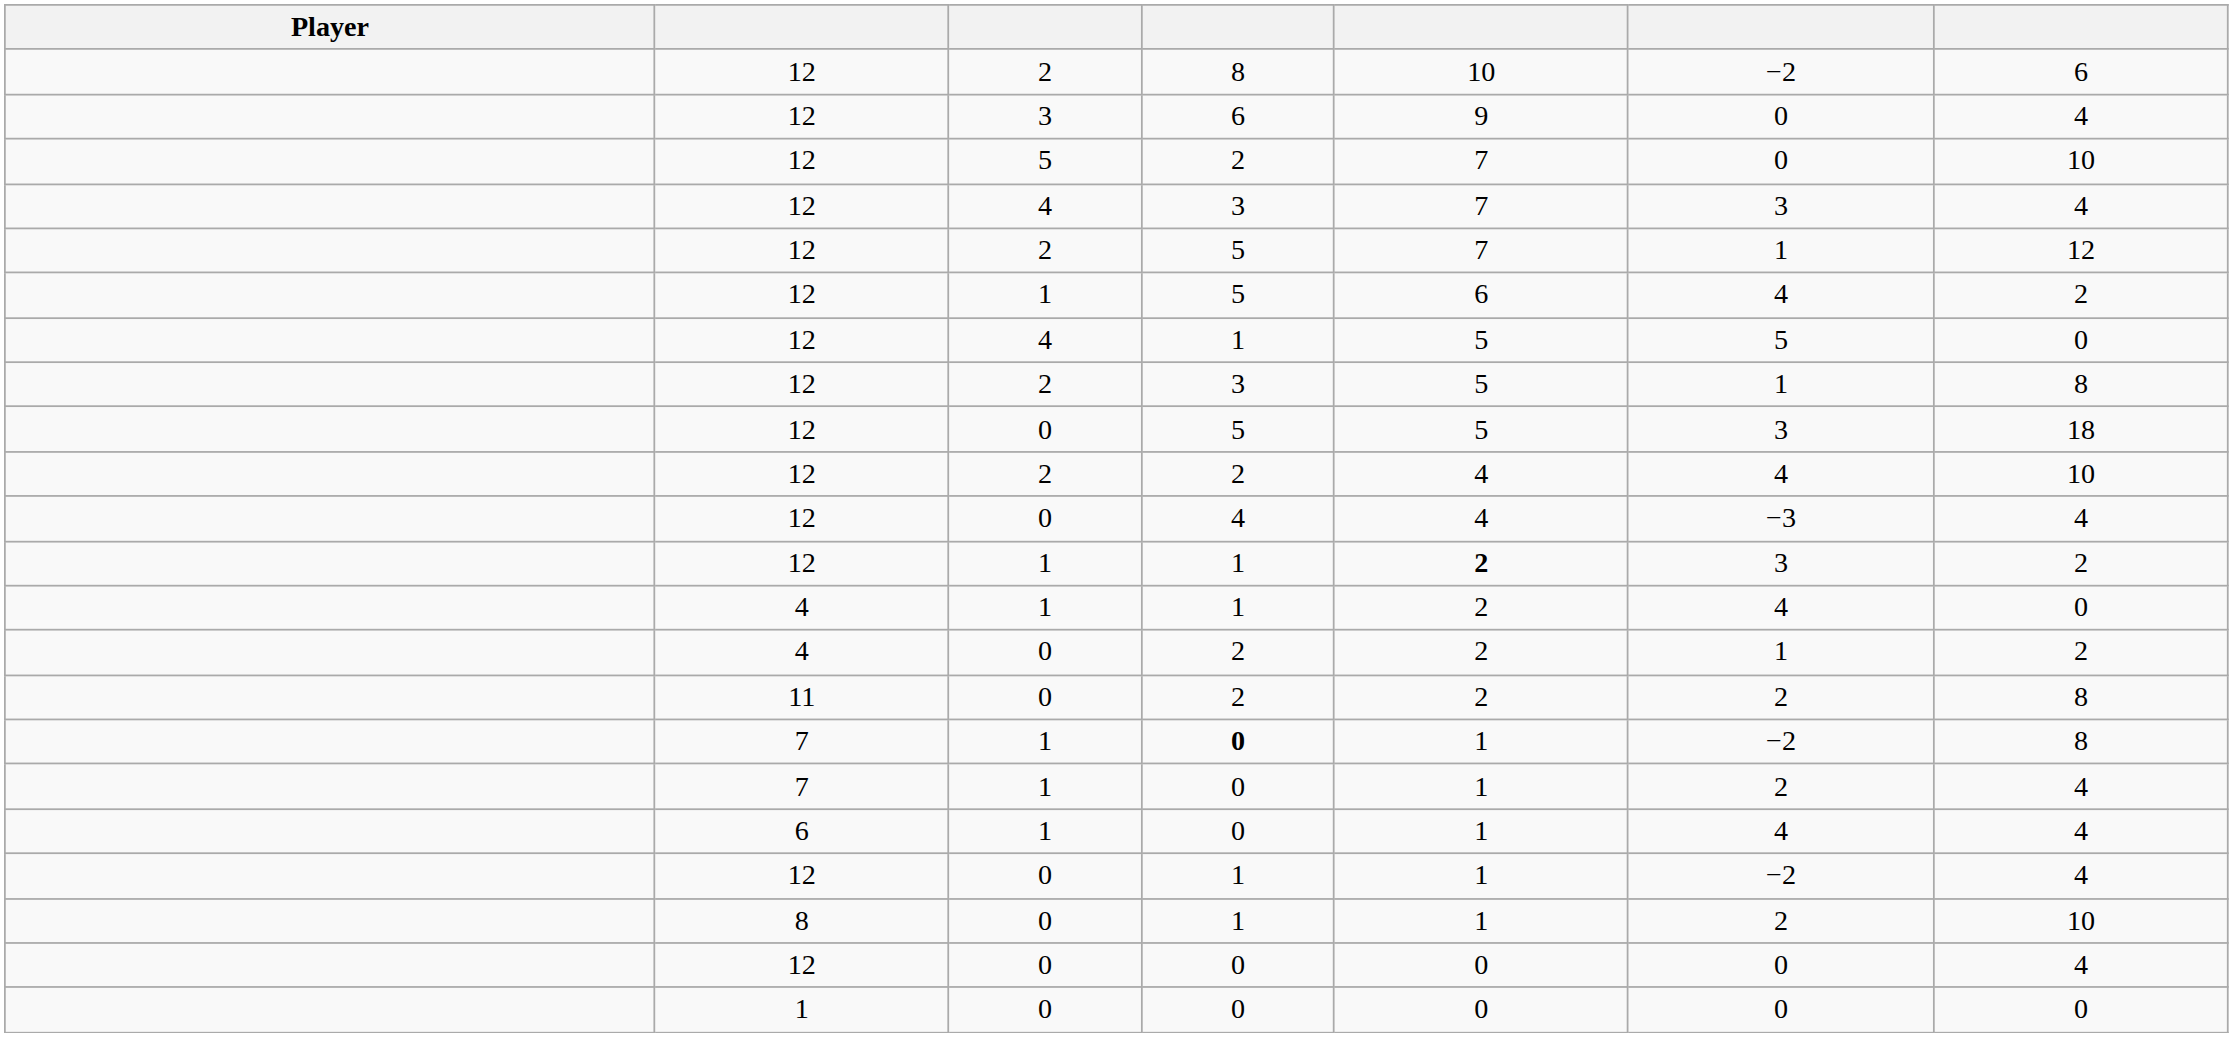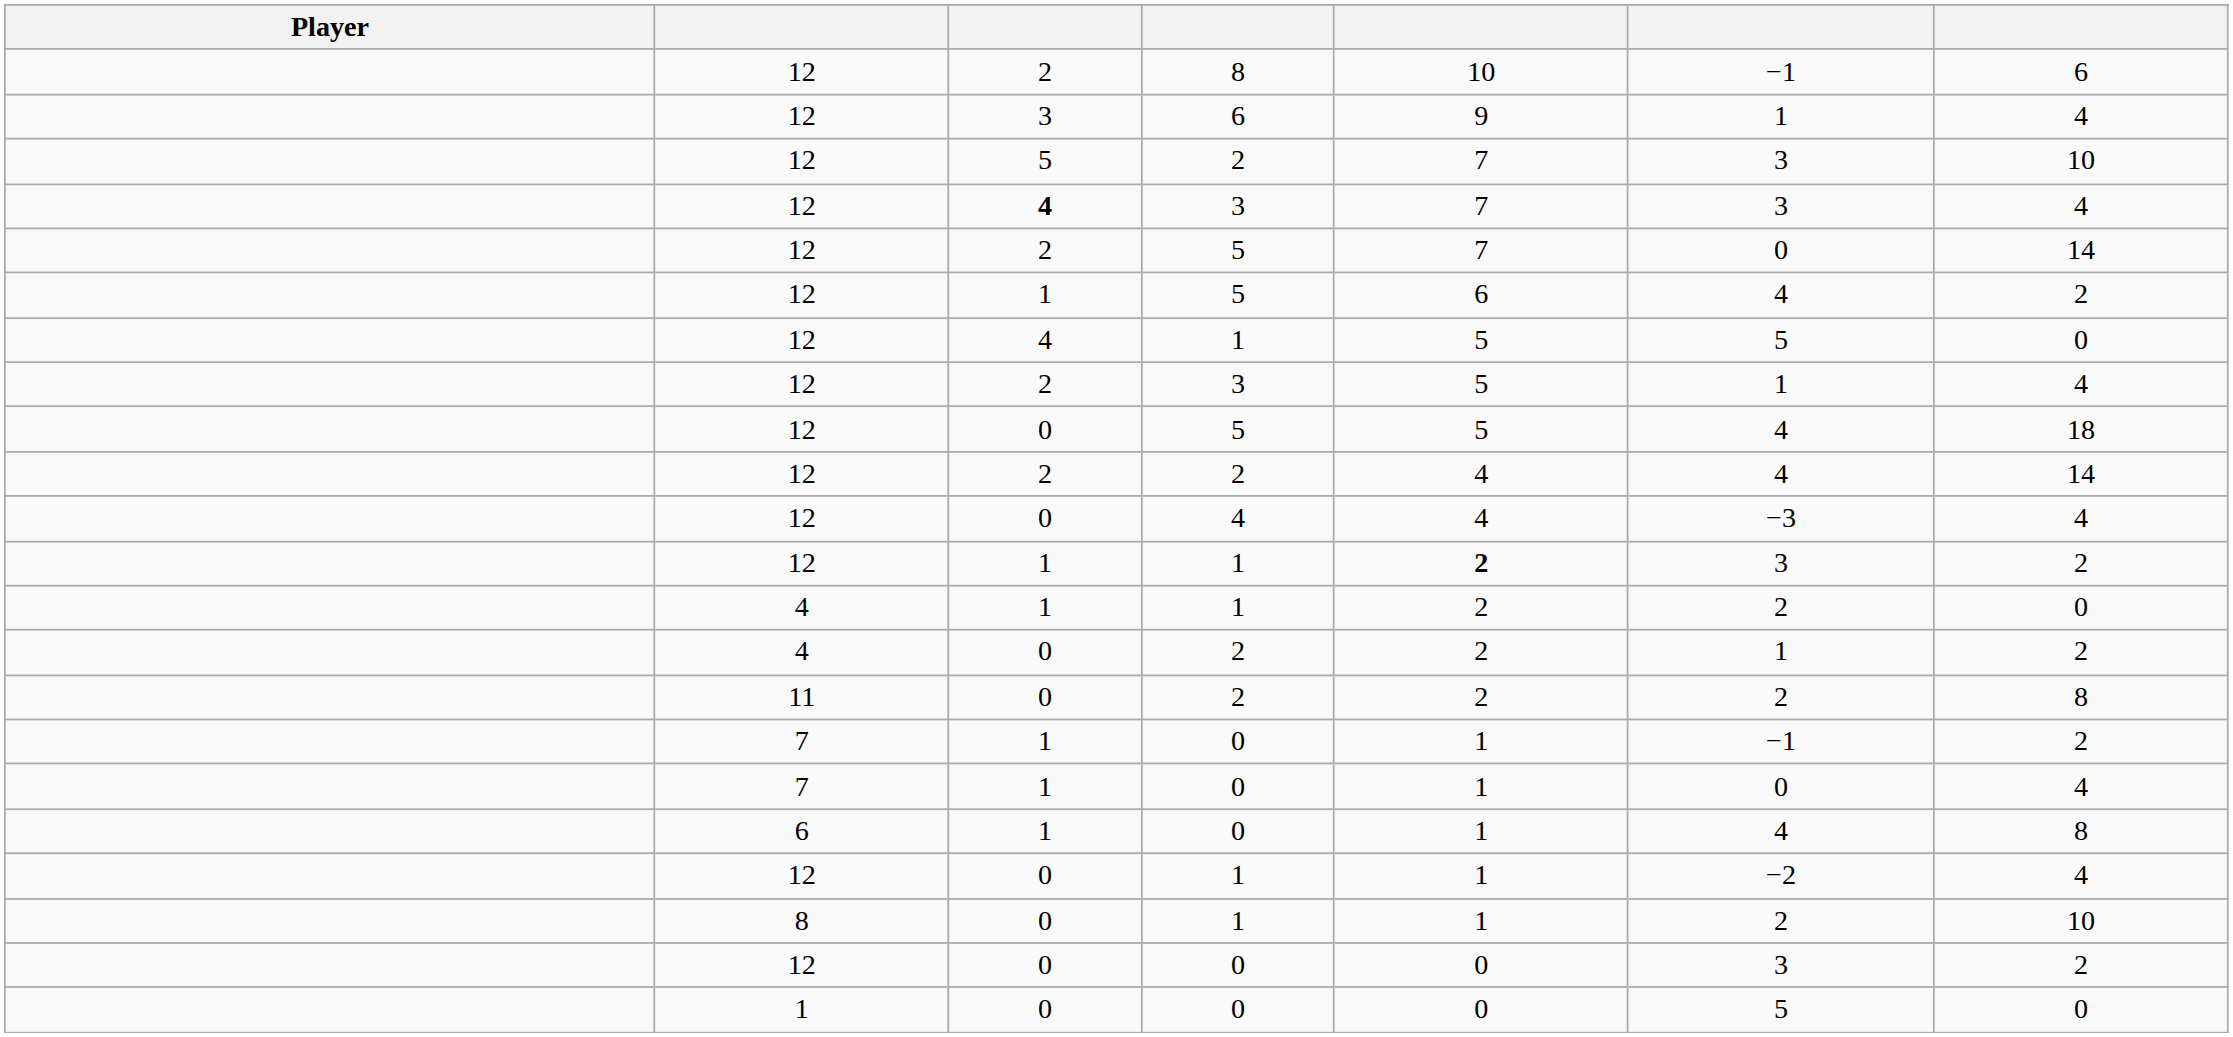(1781, 71) −2 -> (1781, 71) −1
(1781, 116) 0 -> (1781, 116) 1
(1781, 160) 0 -> (1781, 160) 3
(1045, 205) normal -> (1045, 205) bold
(1781, 250) 1 -> (1781, 250) 0
(2081, 250) 12 -> (2081, 250) 14
(2081, 384) 8 -> (2081, 384) 4
(1781, 428) 3 -> (1781, 428) 4
(2081, 473) 10 -> (2081, 473) 14
(1781, 607) 4 -> (1781, 607) 2
(1238, 741) bold -> (1238, 741) normal
(1781, 741) −2 -> (1781, 741) −1
(2081, 741) 8 -> (2081, 741) 2
(1781, 786) 2 -> (1781, 786) 0
(2081, 830) 4 -> (2081, 830) 8
(1781, 964) 0 -> (1781, 964) 3
(2081, 964) 4 -> (2081, 964) 2
(1781, 1009) 0 -> (1781, 1009) 5
